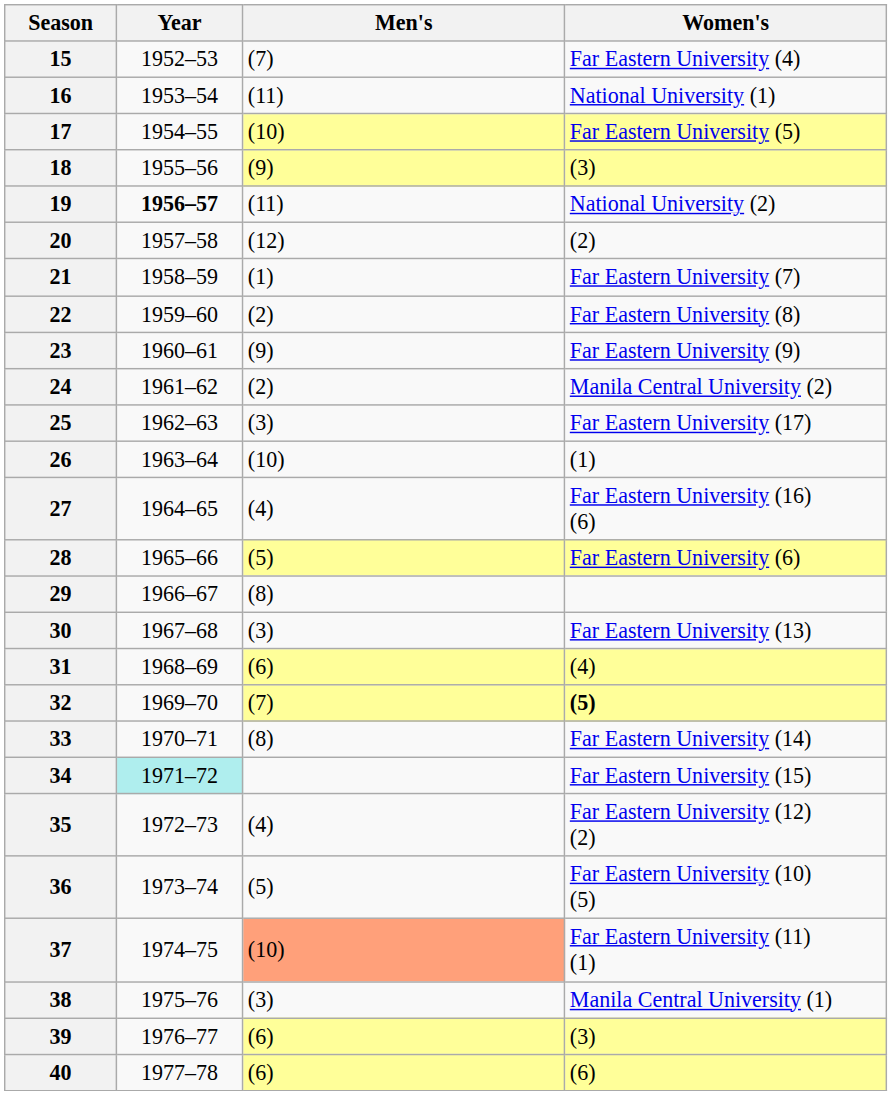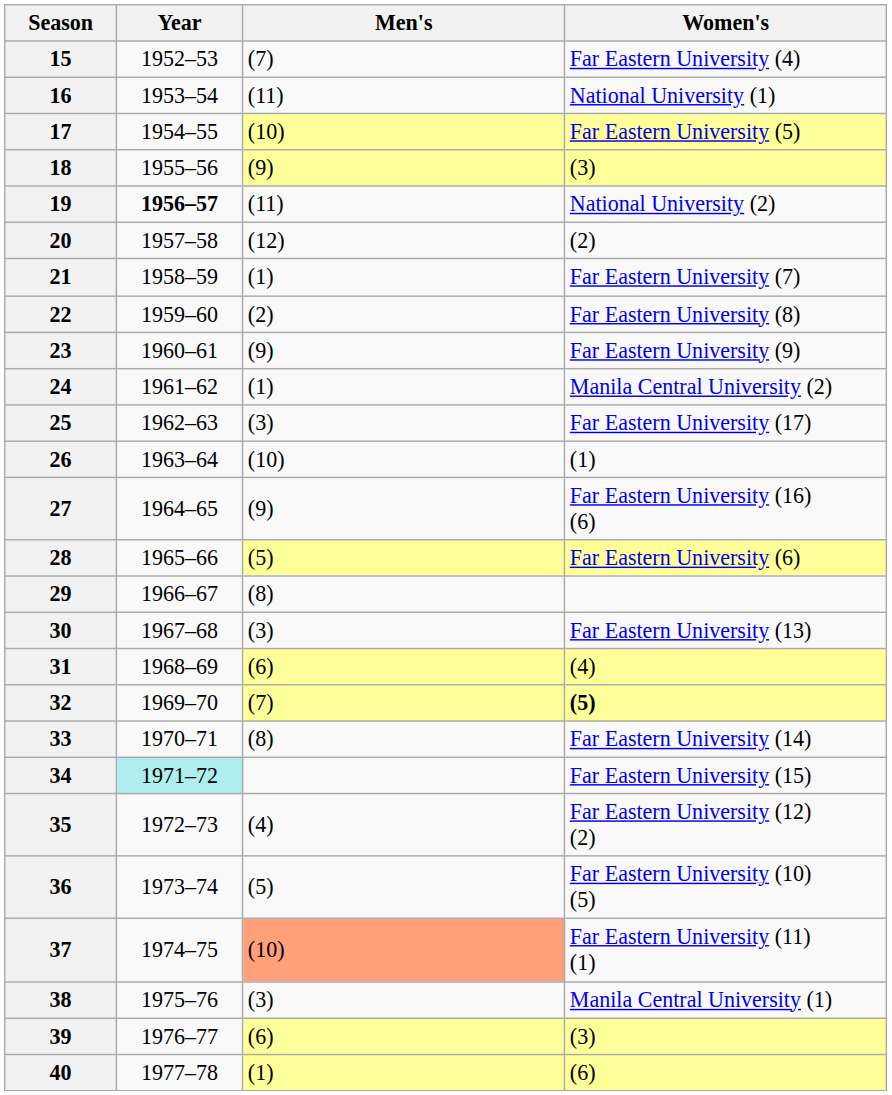(261, 386) (2) -> (261, 386) (1)
(261, 508) (4) -> (261, 508) (9)
(261, 1072) (6) -> (261, 1072) (1)
